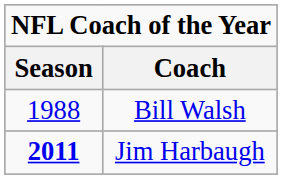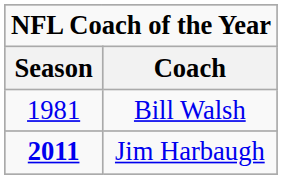(54, 109) 1988 -> (54, 109) 1981
